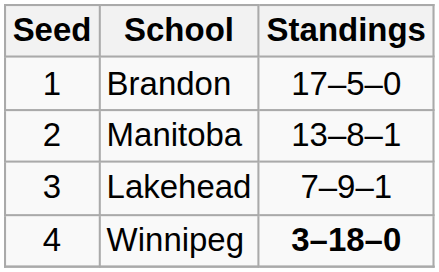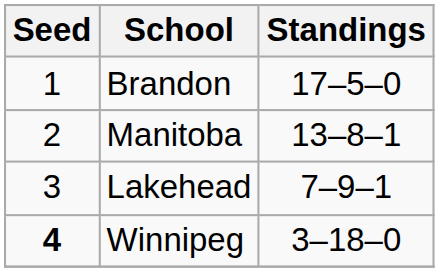(52, 239) normal -> (52, 239) bold
(346, 239) bold -> (346, 239) normal
